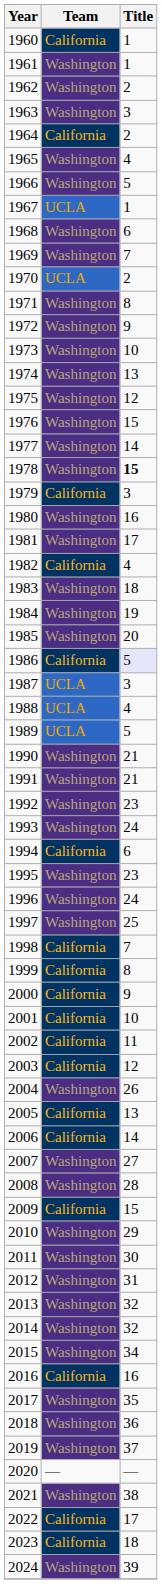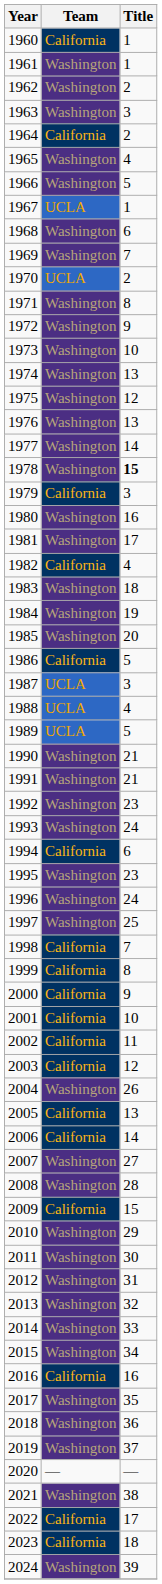(131, 421) 15 -> (131, 421) 13
(127, 660) lavender background -> (127, 660) no background
(131, 1328) 32 -> (131, 1328) 33
